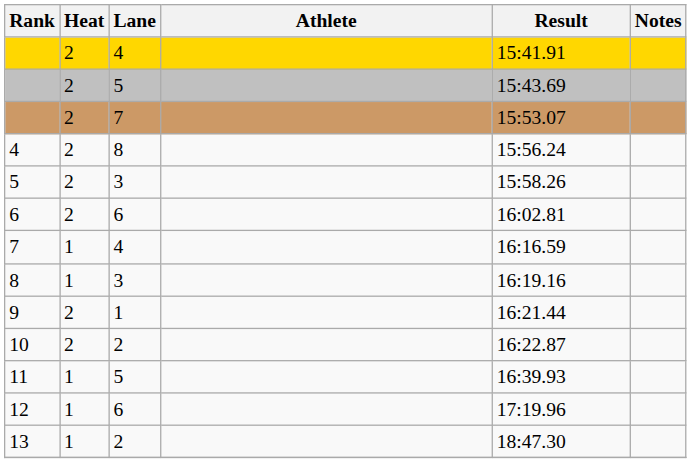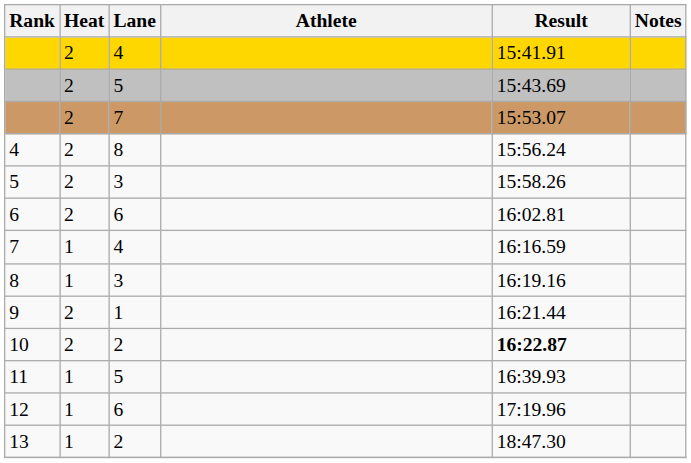(531, 344) normal -> (532, 344) bold
